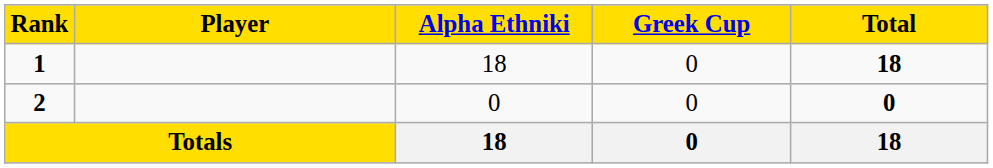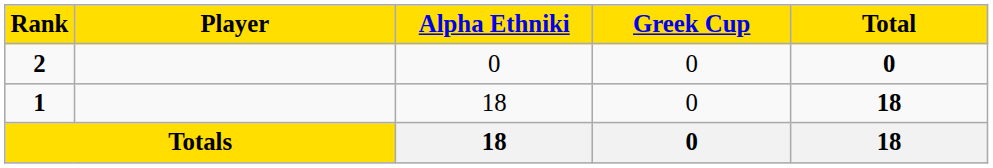rows swapped: (39, 63) <-> (39, 102)
